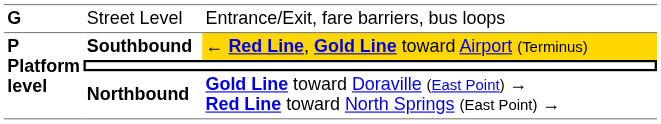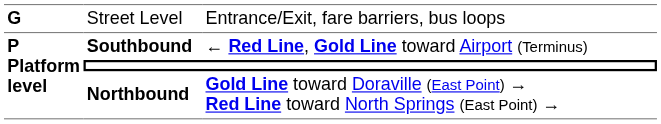(397, 46) gold background -> (397, 46) no background
